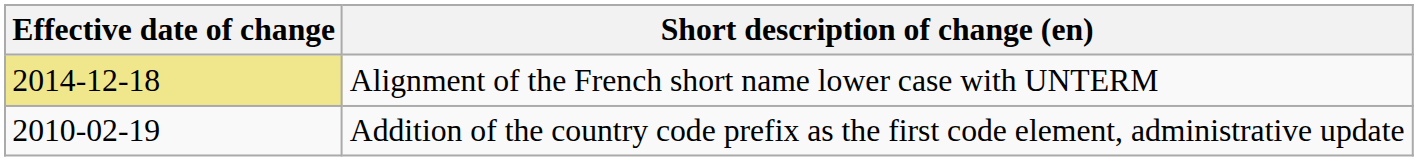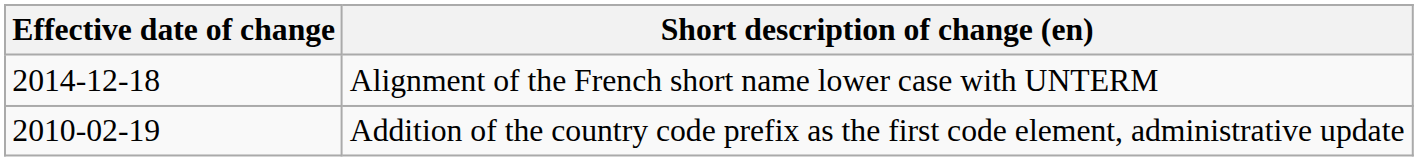(86, 79) khaki background -> (86, 79) no background
